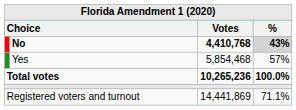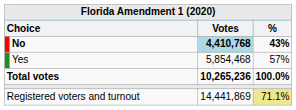(228, 44) no background -> (228, 44) lightblue background
(279, 44) lightgrey background -> (279, 44) no background
(275, 97) no background -> (275, 97) khaki background
